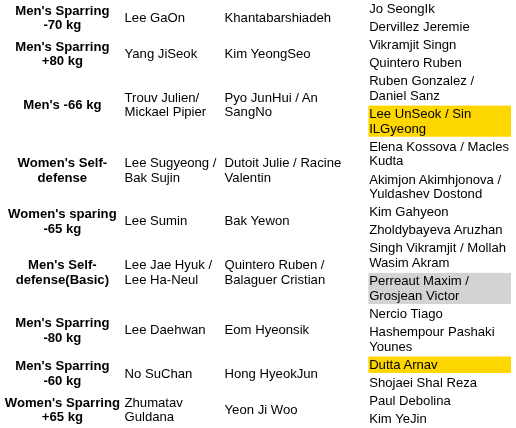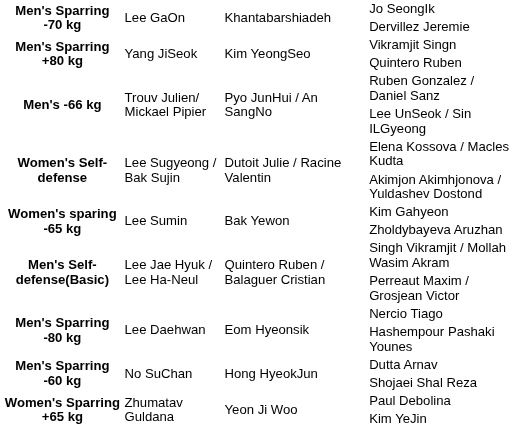(420, 121) gold background -> (420, 121) no background
(419, 288) lightgrey background -> (419, 288) no background
(403, 364) gold background -> (403, 364) no background
